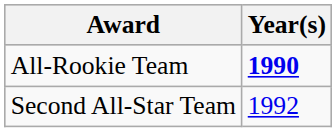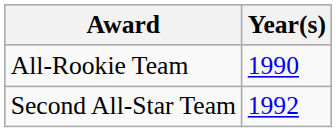(273, 65) bold -> (273, 65) normal
